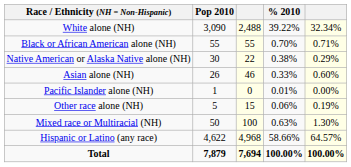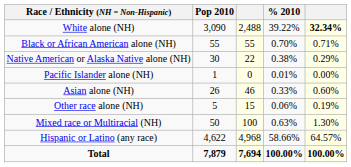(326, 28) normal -> (326, 28) bold
rows swapped: (99, 75) <-> (99, 91)
